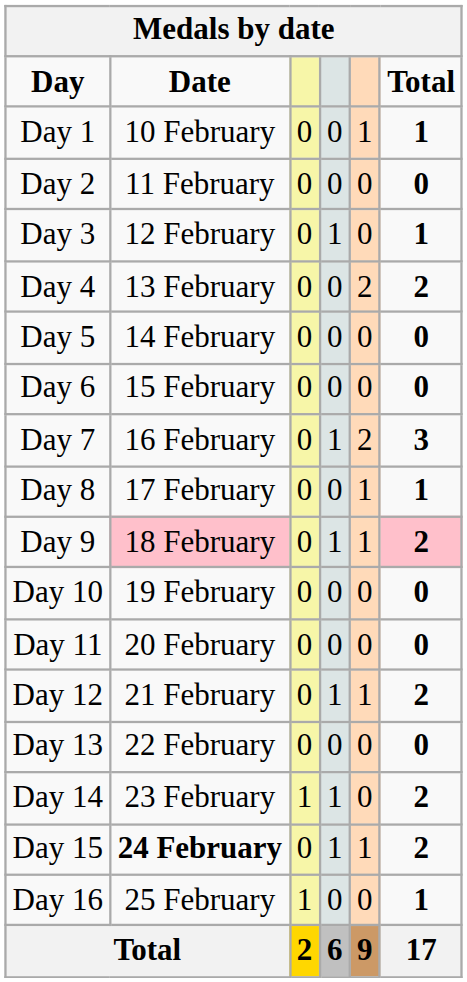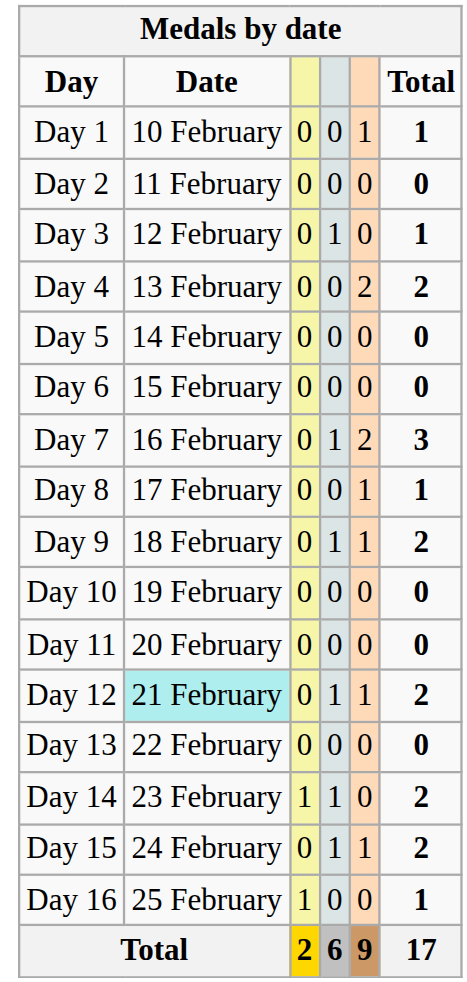(200, 541) pink background -> (207, 541) no background
(421, 541) pink background -> (421, 541) no background
(200, 695) no background -> (207, 695) paleturquoise background
(200, 848) bold -> (207, 848) normal
